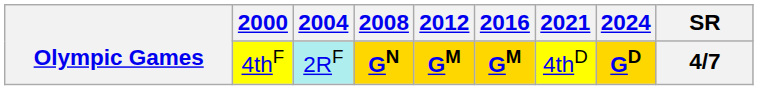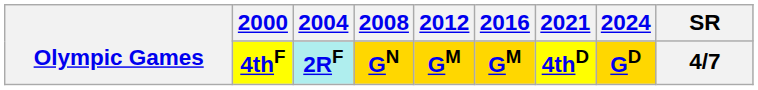(263, 61) normal -> (263, 61) bold
(323, 61) normal -> (323, 61) bold
(565, 61) normal -> (565, 61) bold
